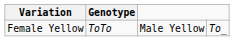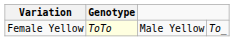(100, 28) no background -> (100, 28) lightyellow background
